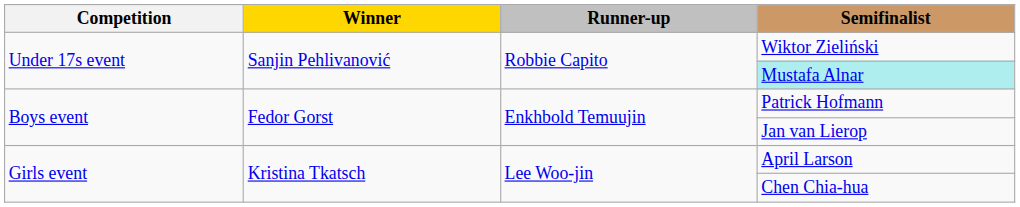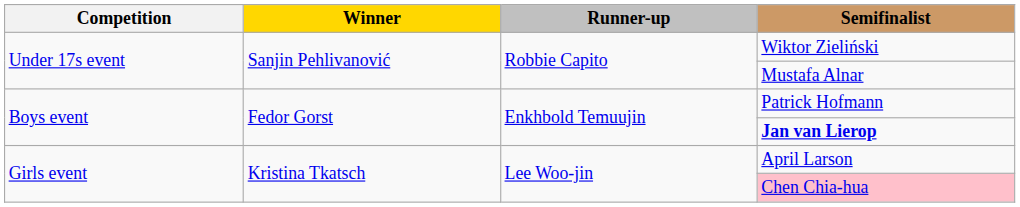(812, 74) paleturquoise background -> (812, 74) no background
(814, 131) normal -> (819, 131) bold
(815, 187) no background -> (815, 187) pink background
